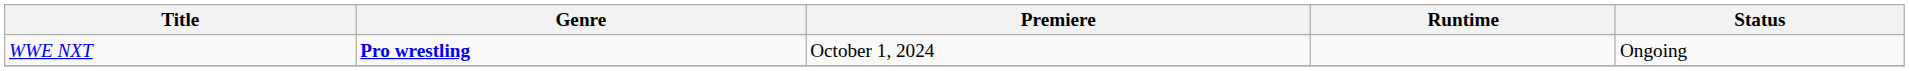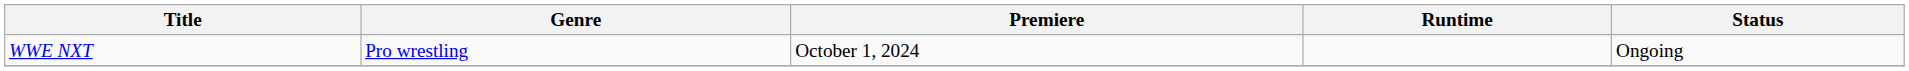(415, 50) bold -> (417, 50) normal
